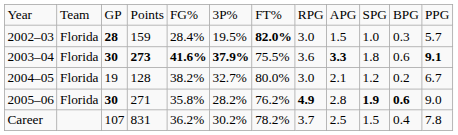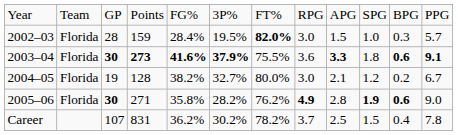(111, 36) bold -> (111, 36) normal
(401, 57) normal -> (401, 57) bold
